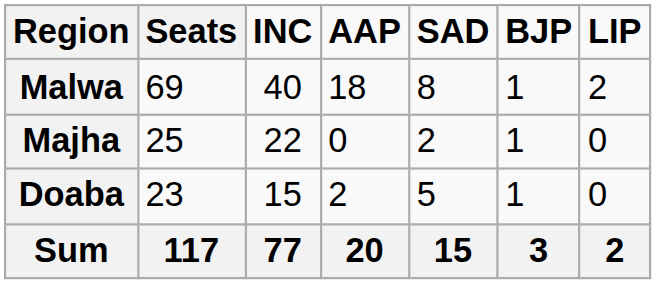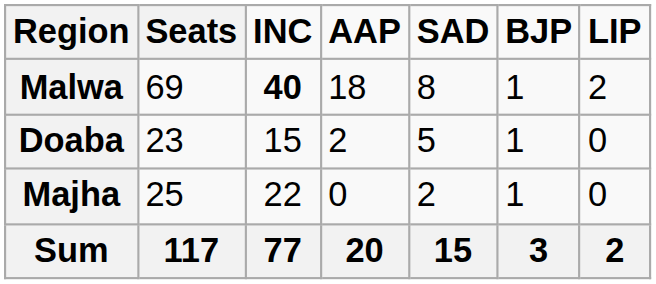(283, 86) normal -> (283, 86) bold
rows swapped: (71, 140) <-> (71, 195)
